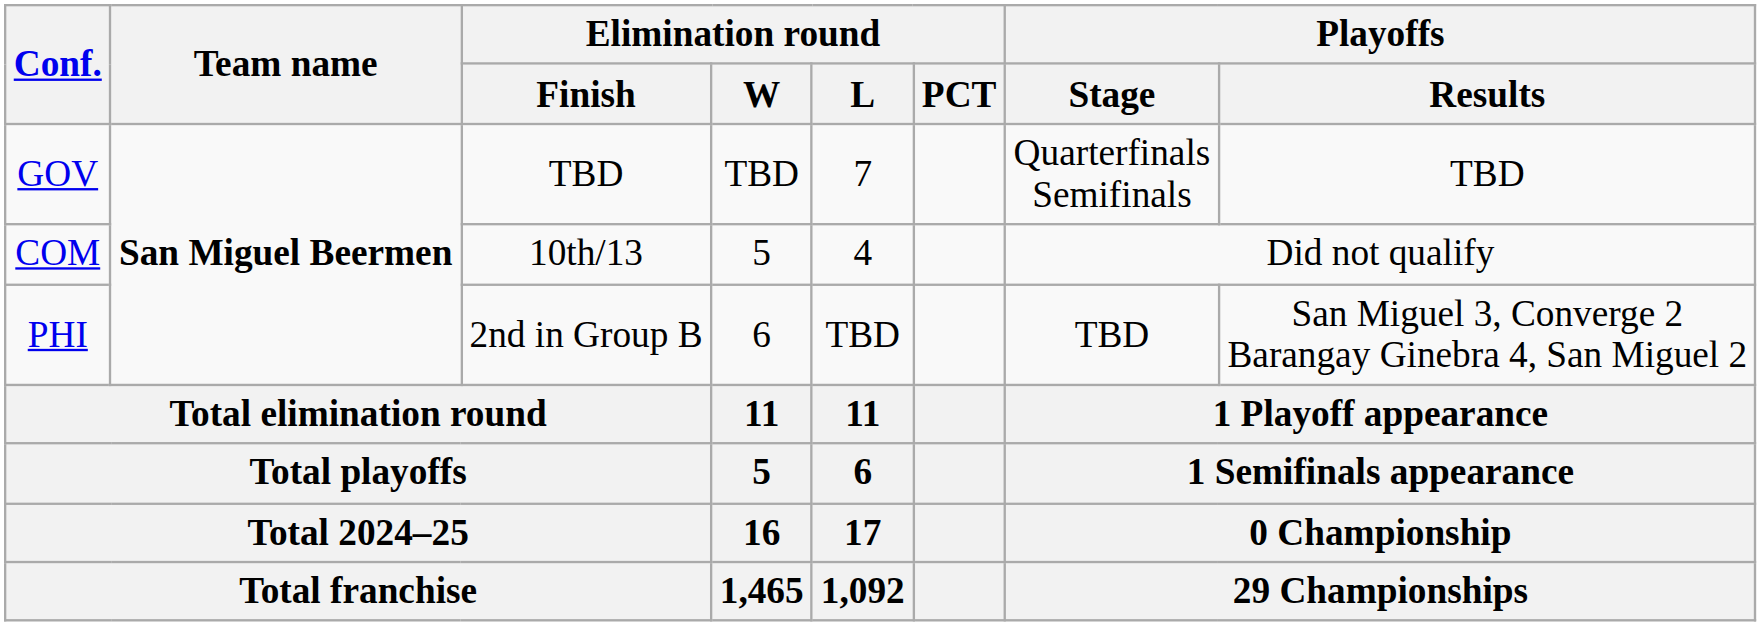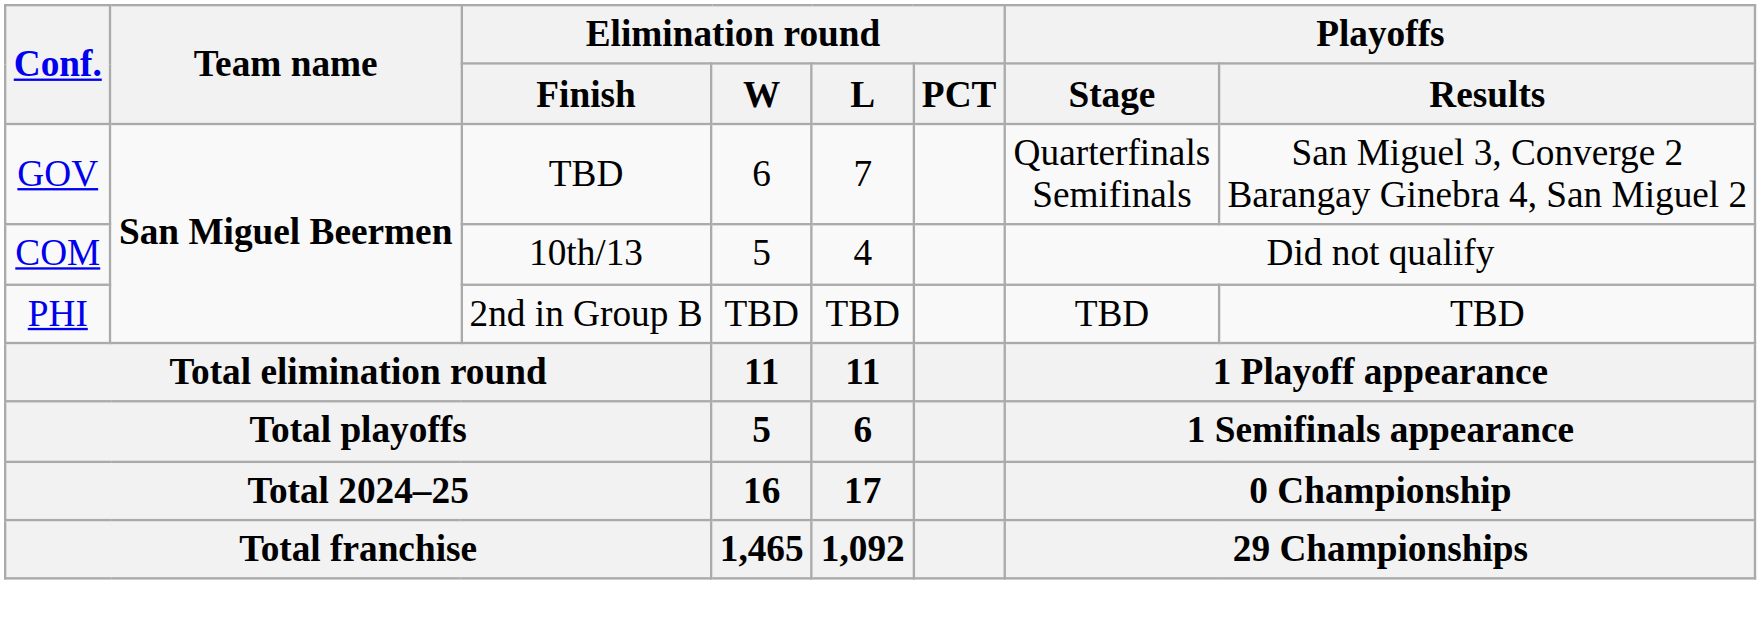(762, 173) TBD -> (762, 173) 6
(1487, 173) TBD -> (1487, 173) San Miguel 3, Converge 2 Barangay Ginebra 4, San Miguel 2
(762, 333) 6 -> (762, 312) TBD
(1487, 333) San Miguel 3, Converge 2 Barangay Ginebra 4, San Miguel 2 -> (1487, 312) TBD
